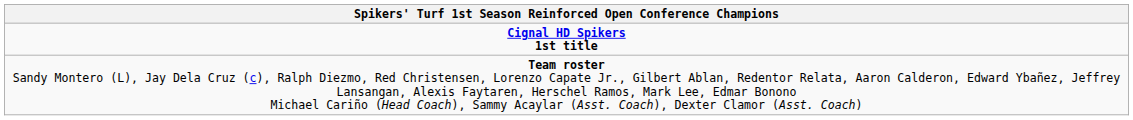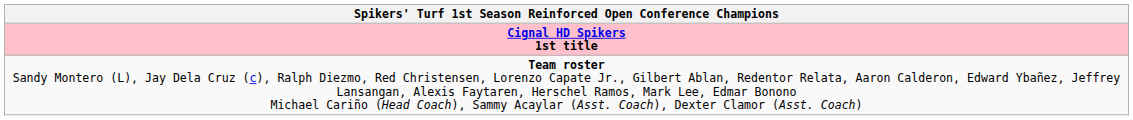(566, 39) no background -> (566, 39) pink background
